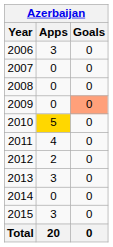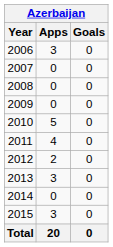(89, 104) lightsalmon background -> (89, 104) no background
(53, 123) gold background -> (53, 123) no background
